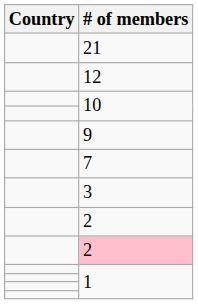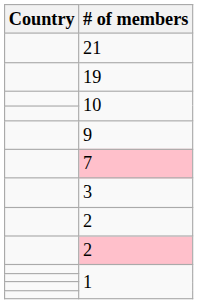(92, 76) 12 -> (92, 76) 19
(88, 163) no background -> (88, 163) pink background
